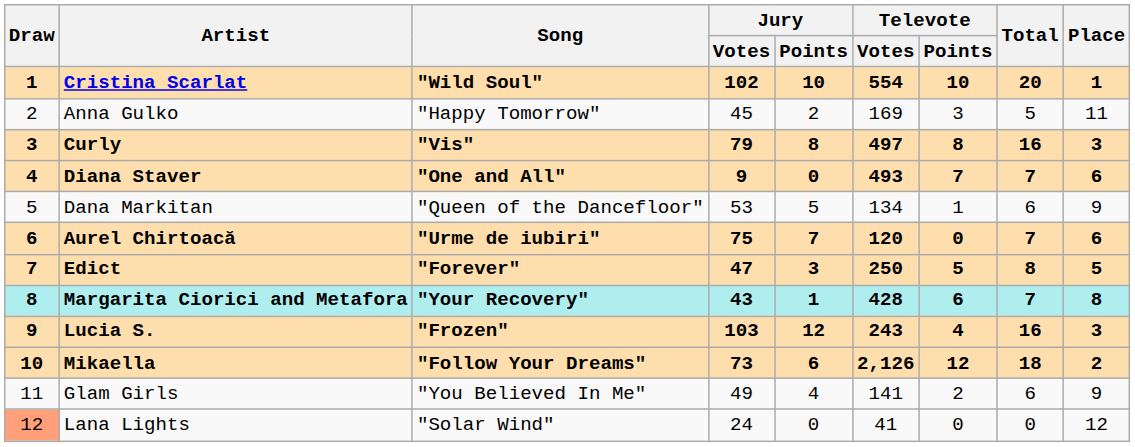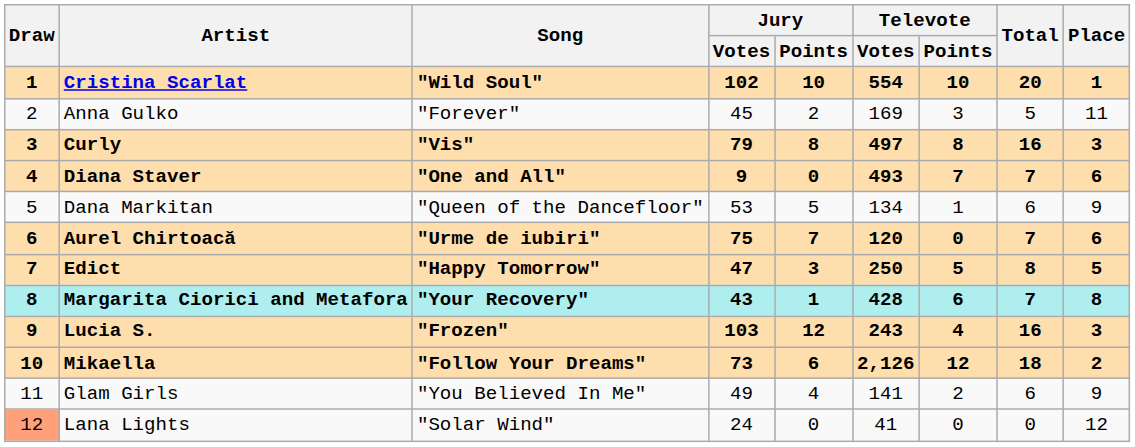(509, 114) "Happy Tomorrow" -> (469, 114) "Forever"
(469, 269) "Forever" -> (509, 269) "Happy Tomorrow"
